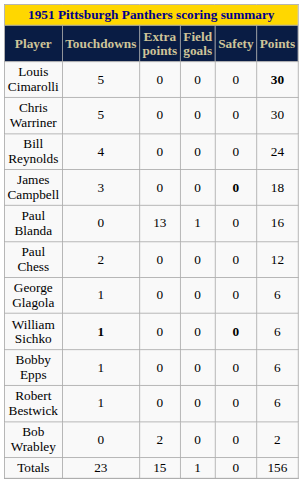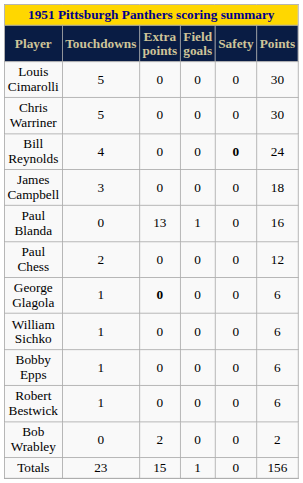(277, 79) bold -> (277, 79) normal
(236, 151) normal -> (236, 151) bold
(236, 187) bold -> (236, 187) normal
(160, 295) normal -> (160, 295) bold
(101, 331) bold -> (101, 331) normal
(236, 331) bold -> (236, 331) normal
